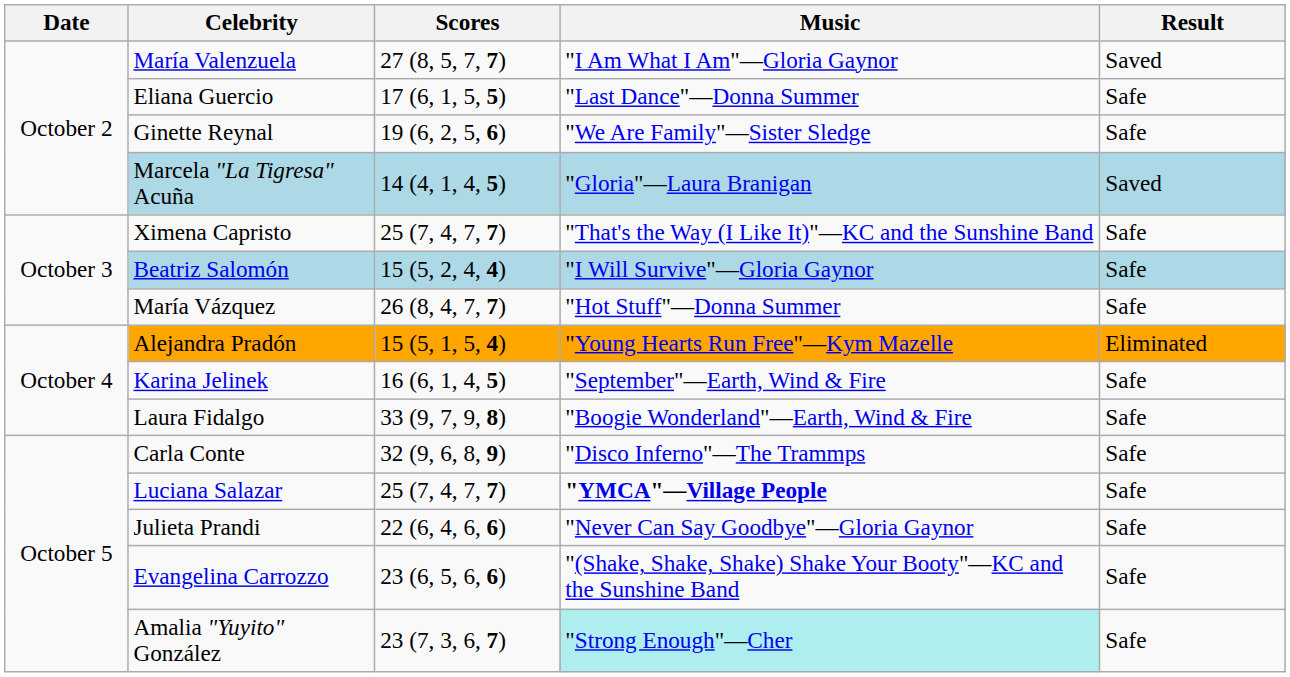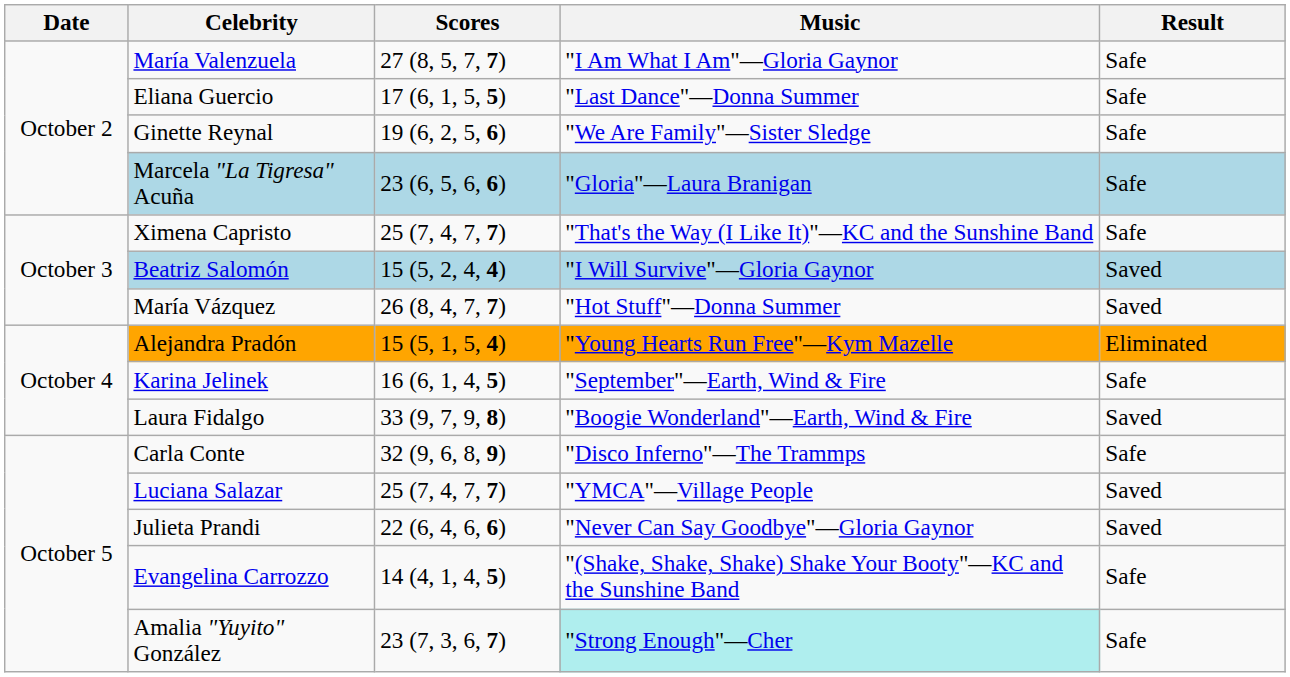(1134, 59) Saved -> (1126, 59) Safe
(443, 183) 14 (4, 1, 4, 5) -> (443, 183) 23 (6, 5, 6, 6)
(1134, 183) Saved -> (1126, 183) Safe
(1126, 269) Safe -> (1134, 269) Saved
(1126, 306) Safe -> (1134, 306) Saved
(1126, 416) Safe -> (1134, 416) Saved
(696, 490) bold -> (689, 490) normal
(1126, 490) Safe -> (1134, 490) Saved
(1126, 527) Safe -> (1134, 527) Saved
(443, 577) 23 (6, 5, 6, 6) -> (443, 577) 14 (4, 1, 4, 5)
